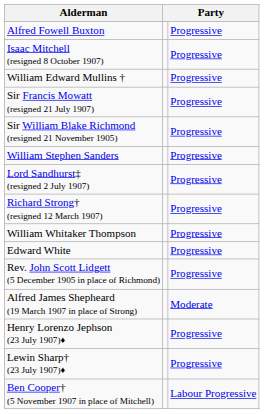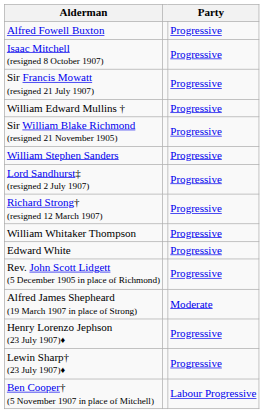rows swapped: (50, 101) <-> (66, 78)
